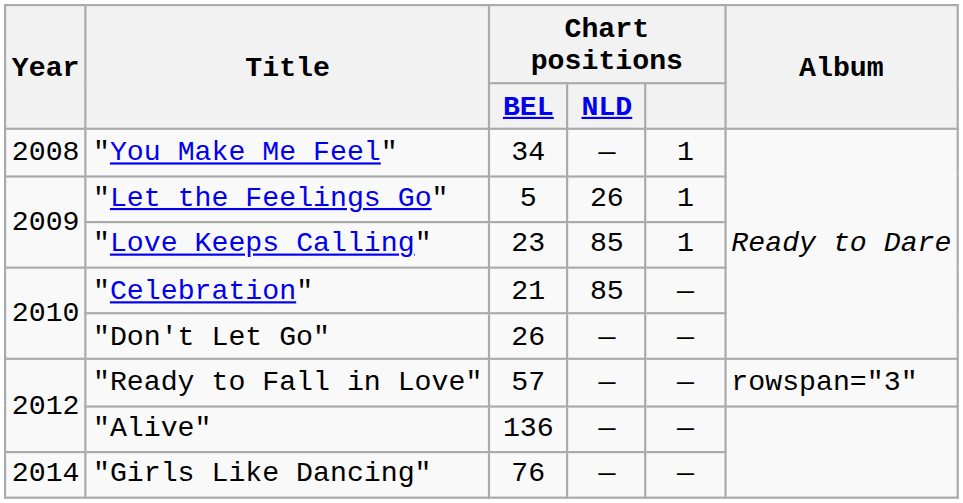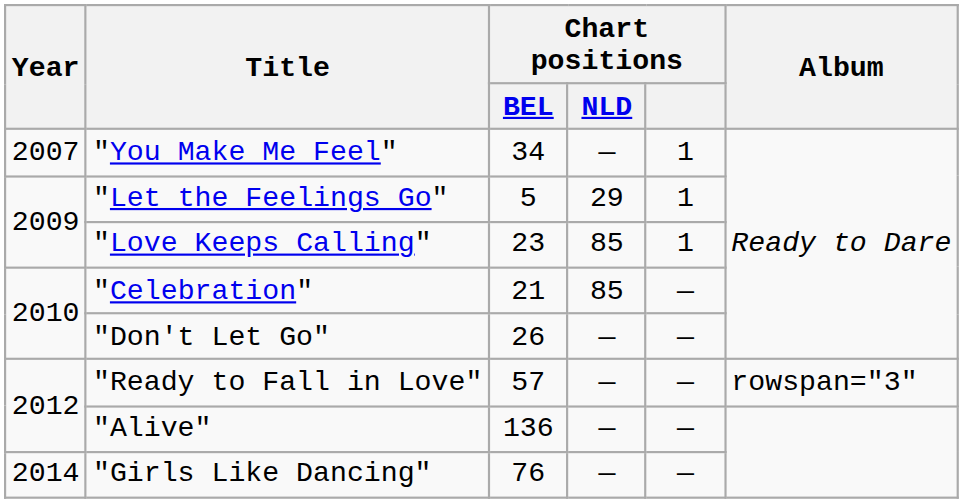(46, 153) 2008 -> (46, 153) 2007
(607, 199) 26 -> (607, 199) 29
